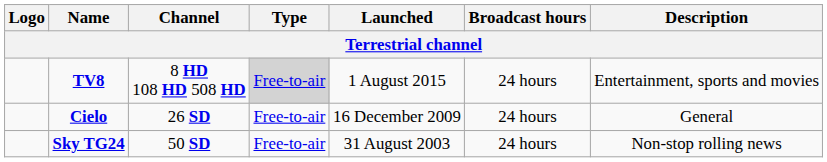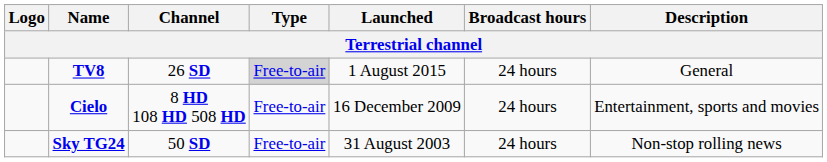(189, 80) 8 HD 108 HD 508 HD -> (189, 71) 26 SD
(707, 80) Entertainment, sports and movies -> (707, 71) General
(189, 116) 26 SD -> (189, 107) 8 HD 108 HD 508 HD
(707, 116) General -> (707, 107) Entertainment, sports and movies
